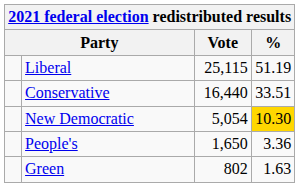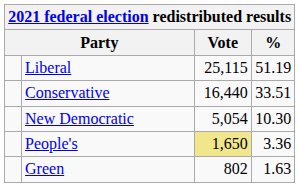(273, 118) gold background -> (273, 118) no background
(230, 144) no background -> (230, 144) khaki background
